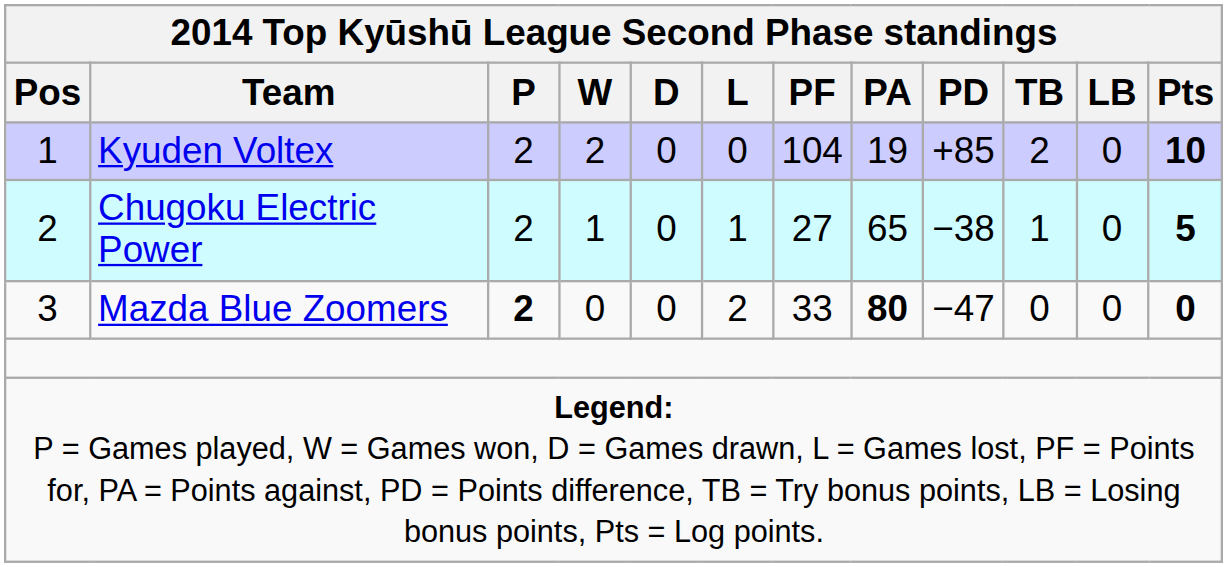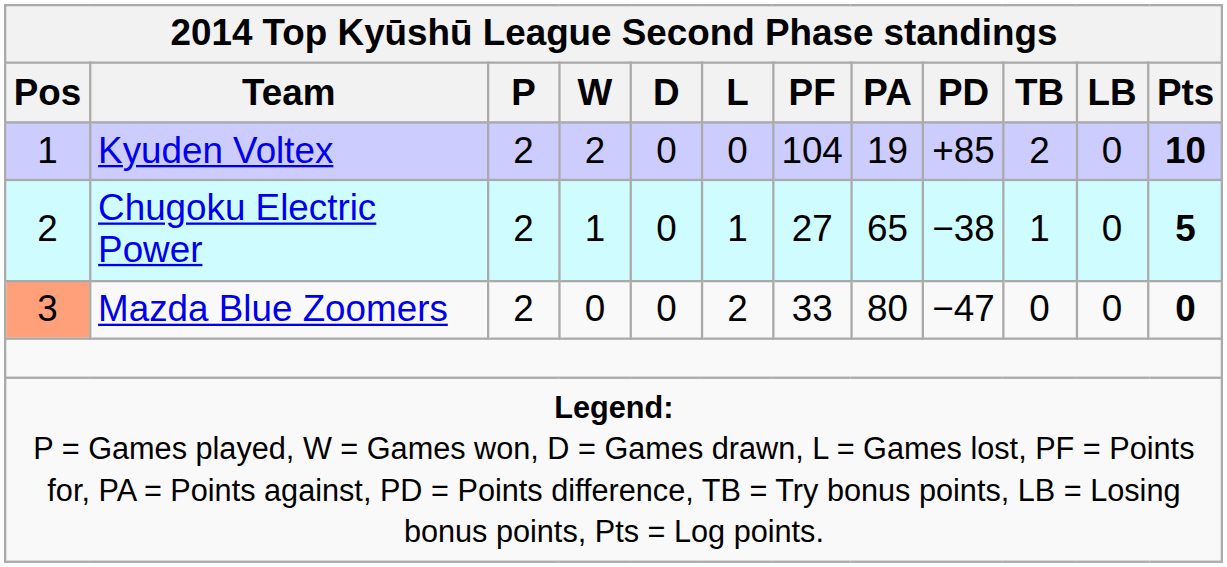(47, 308) no background -> (47, 308) lightsalmon background
(524, 308) bold -> (524, 308) normal
(888, 308) bold -> (888, 308) normal
